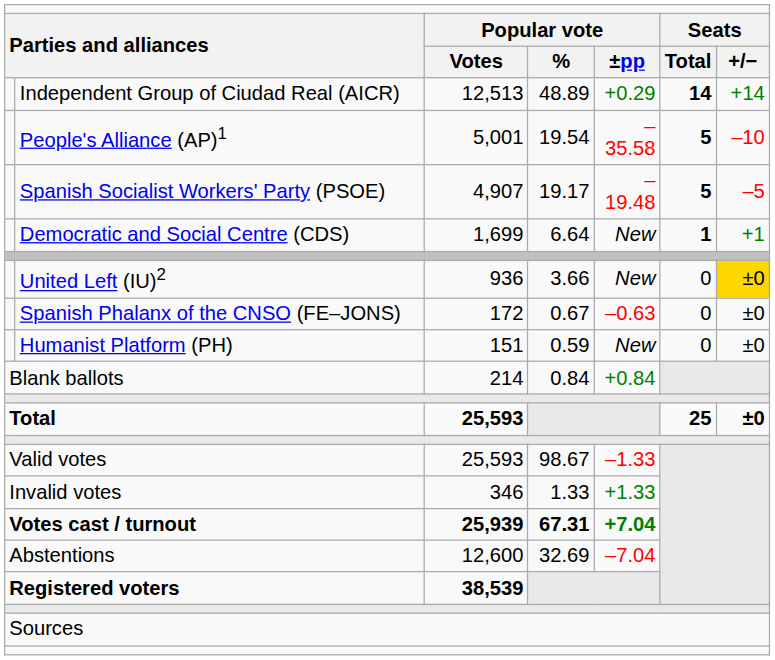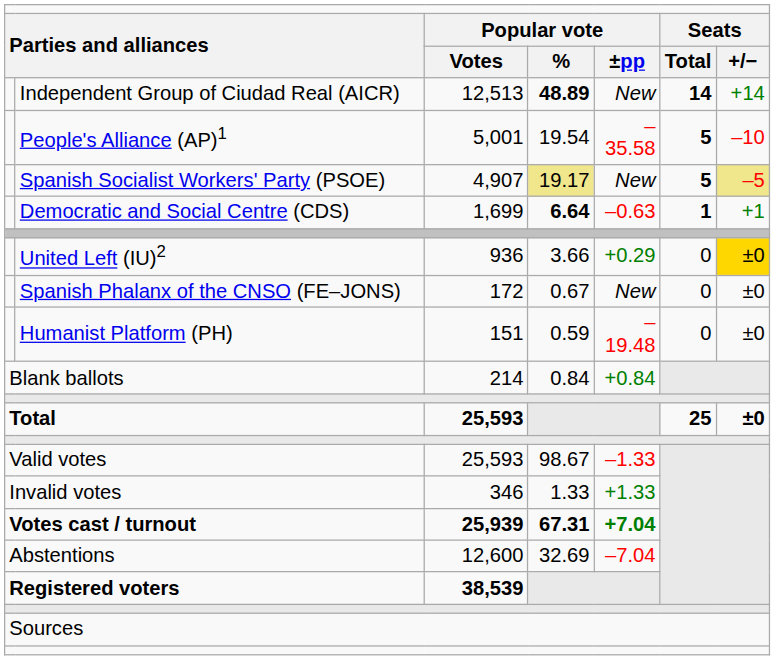(564, 93) normal -> (564, 93) bold
(630, 93) +0.29 -> (635, 93) New
(564, 191) no background -> (564, 180) khaki background
(630, 191) –19.48 -> (635, 180) New
(754, 191) no background -> (754, 180) khaki background
(570, 235) normal -> (570, 212) bold
(635, 235) New -> (630, 212) –0.63
(635, 278) New -> (630, 256) +0.29
(630, 313) –0.63 -> (635, 291) New
(635, 345) New -> (630, 334) –19.48
